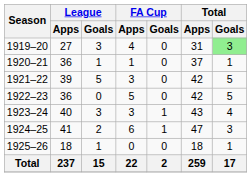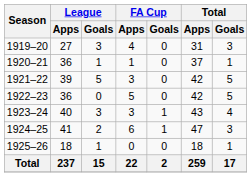(230, 46) lightgreen background -> (230, 46) no background
